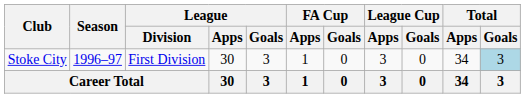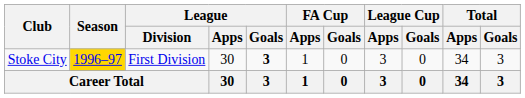(98, 59) no background -> (98, 59) gold background
(266, 59) normal -> (266, 59) bold
(501, 59) lightblue background -> (501, 59) no background
